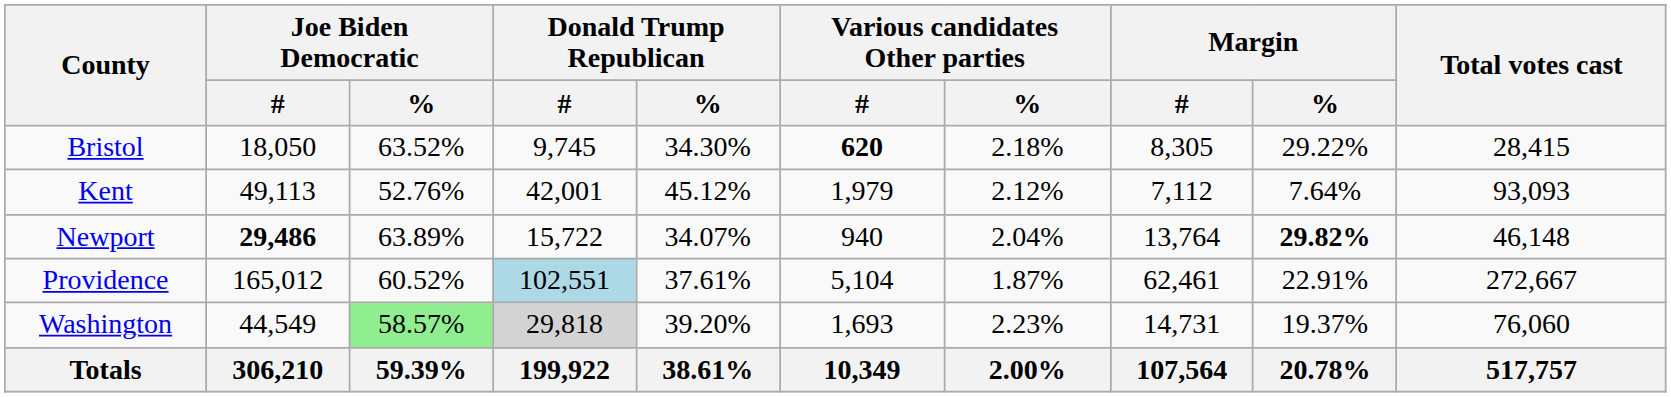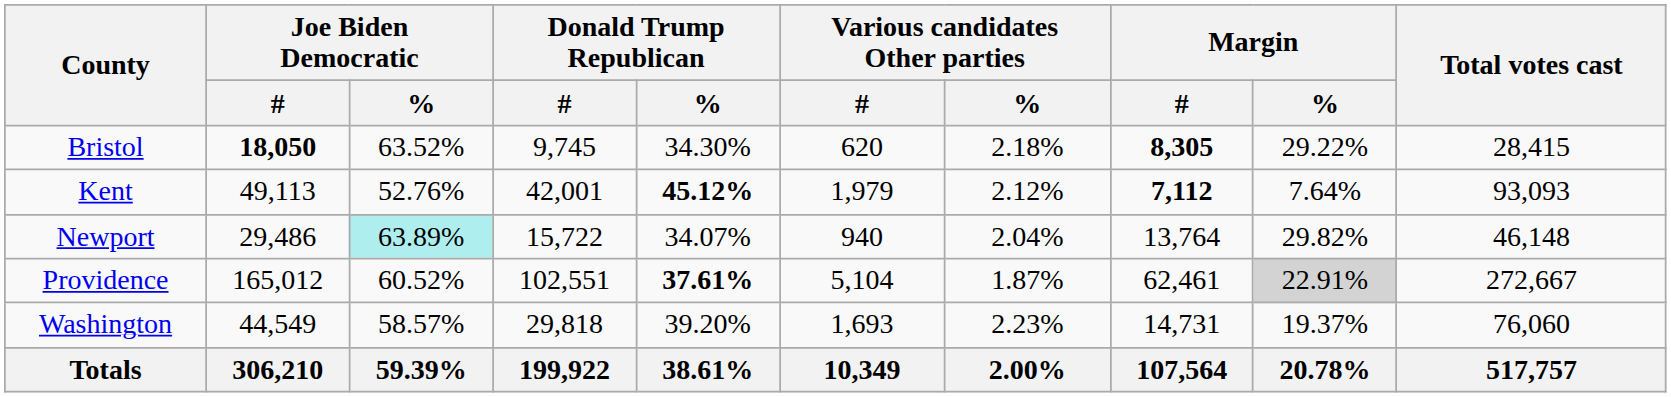(278, 147) normal -> (278, 147) bold
(862, 147) bold -> (862, 147) normal
(1182, 147) normal -> (1182, 147) bold
(708, 191) normal -> (708, 191) bold
(1182, 191) normal -> (1182, 191) bold
(278, 235) bold -> (278, 235) normal
(421, 235) no background -> (421, 235) paleturquoise background
(1325, 235) bold -> (1325, 235) normal
(564, 280) lightblue background -> (564, 280) no background
(708, 280) normal -> (708, 280) bold
(1325, 280) no background -> (1325, 280) lightgrey background
(421, 324) lightgreen background -> (421, 324) no background
(564, 324) lightgrey background -> (564, 324) no background
